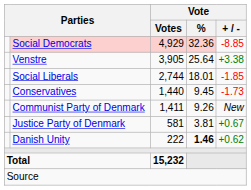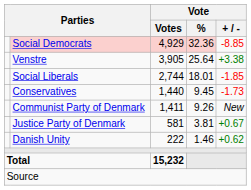(204, 140) bold -> (204, 140) normal
